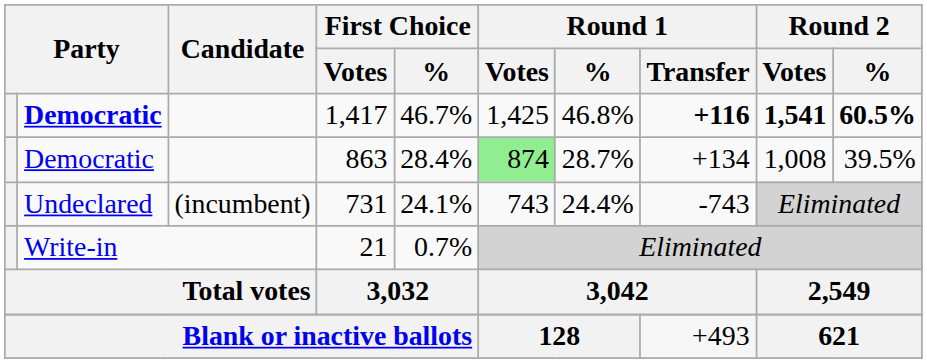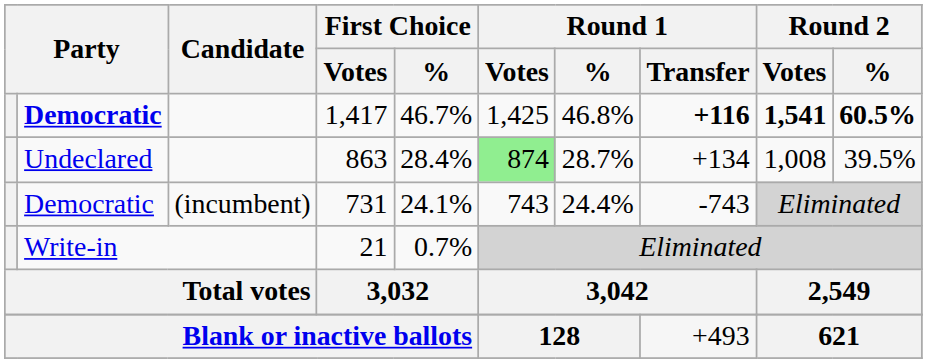(89, 159) Democratic -> (88, 159) Undeclared
(88, 203) Undeclared -> (89, 203) Democratic
